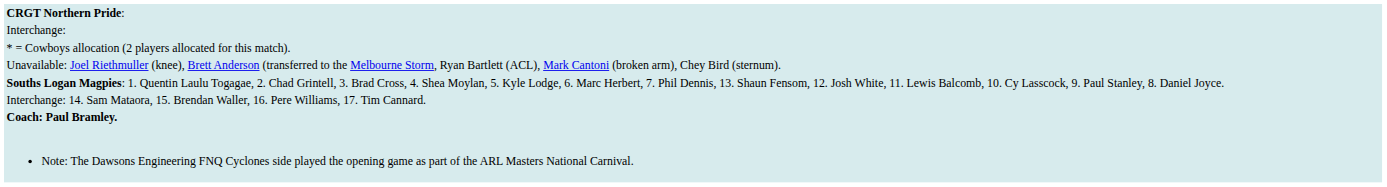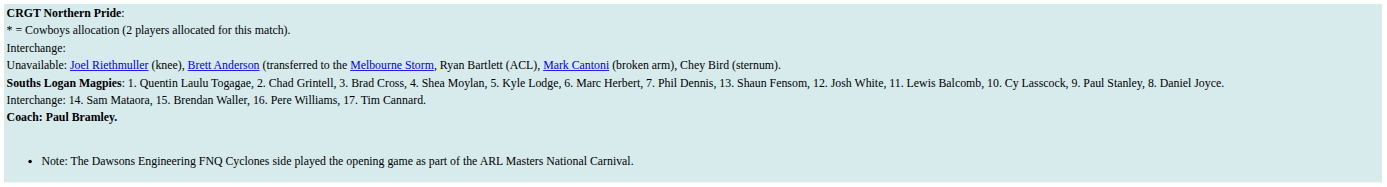(36, 31) Interchange: -> (149, 31) * = Cowboys allocation (2 players allocated for this match).
(149, 48) * = Cowboys allocation (2 players allocated for this match). -> (36, 48) Interchange:
